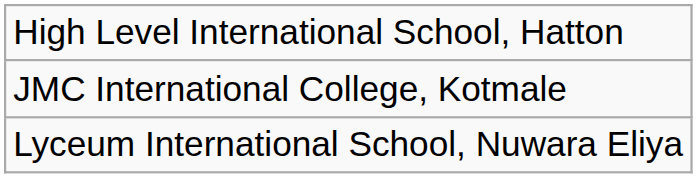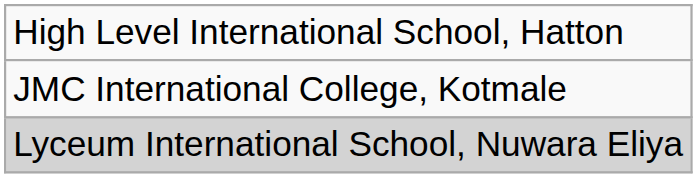(348, 144) no background -> (348, 144) lightgrey background
